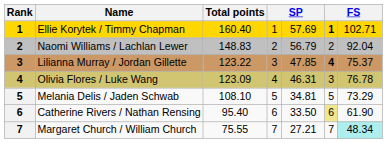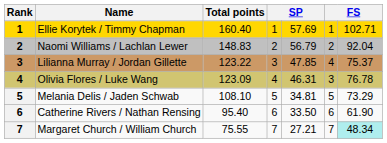(331, 29) bold -> (331, 29) normal
(331, 63) bold -> (331, 63) normal
(331, 113) khaki background -> (331, 113) no background
